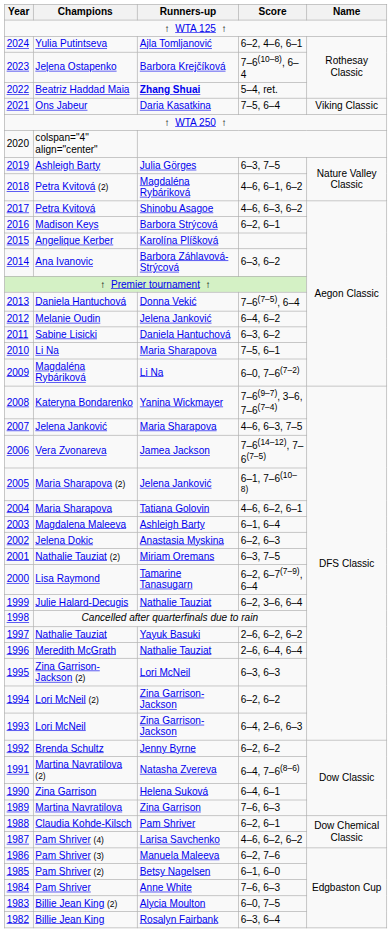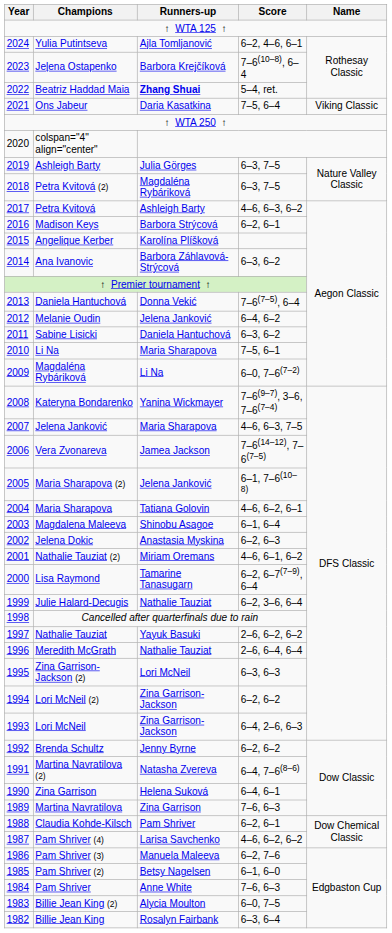(272, 187) 4–6, 6–1, 6–2 -> (260, 187) 6–3, 7–5
(177, 209) Shinobu Asagoe -> (172, 209) Ashleigh Barty
(172, 524) Ashleigh Barty -> (177, 524) Shinobu Asagoe
(260, 556) 6–3, 7–5 -> (272, 556) 4–6, 6–1, 6–2
